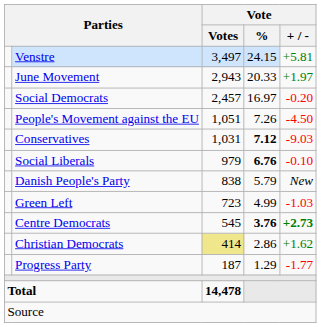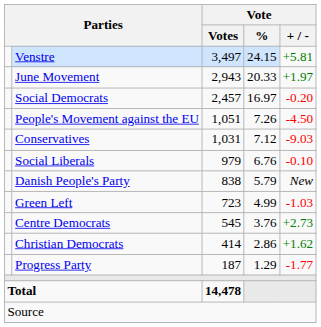(265, 139) bold -> (265, 139) normal
(265, 160) bold -> (265, 160) normal
(265, 222) bold -> (265, 222) normal
(298, 222) bold -> (298, 222) normal
(231, 243) khaki background -> (231, 243) no background
